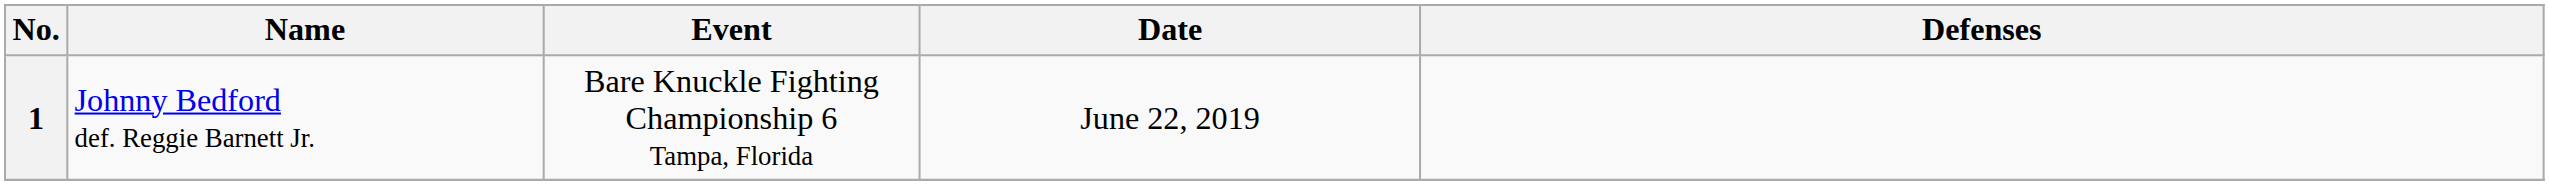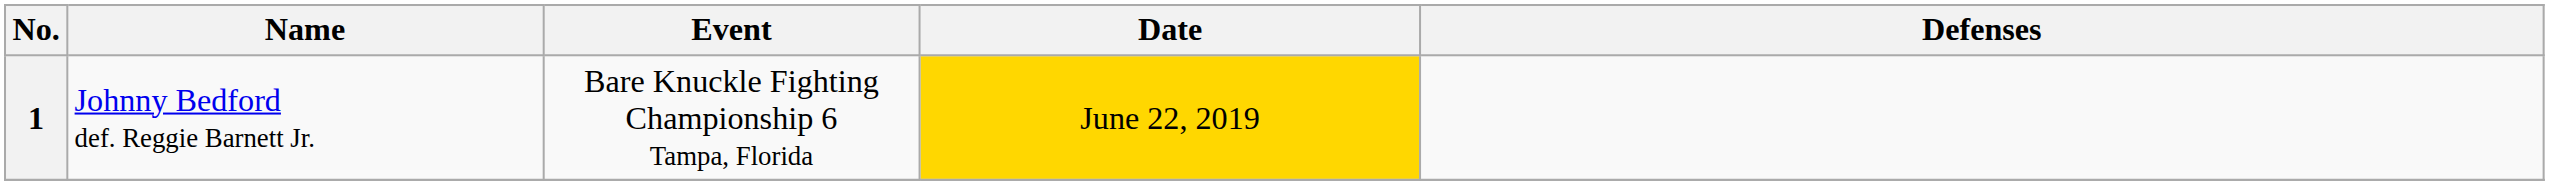(1170, 117) no background -> (1170, 117) gold background
